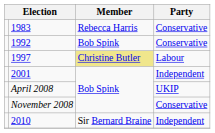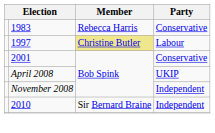- row: (21, 43)
(180, 74) Independent -> (182, 58) Conservative
(182, 105) Conservative -> (180, 89) Independent
